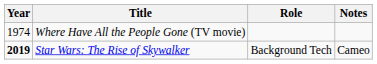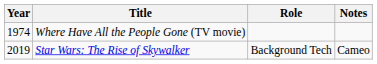(19, 50) bold -> (19, 50) normal
